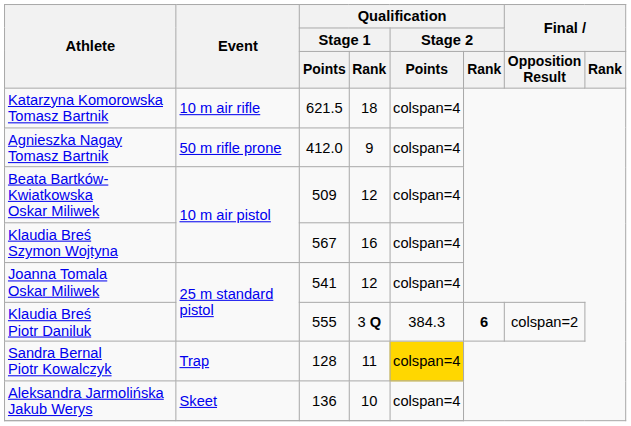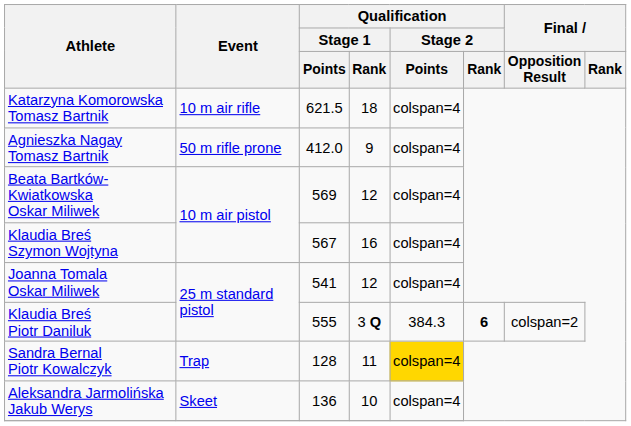(324, 195) 509 -> (324, 195) 569
